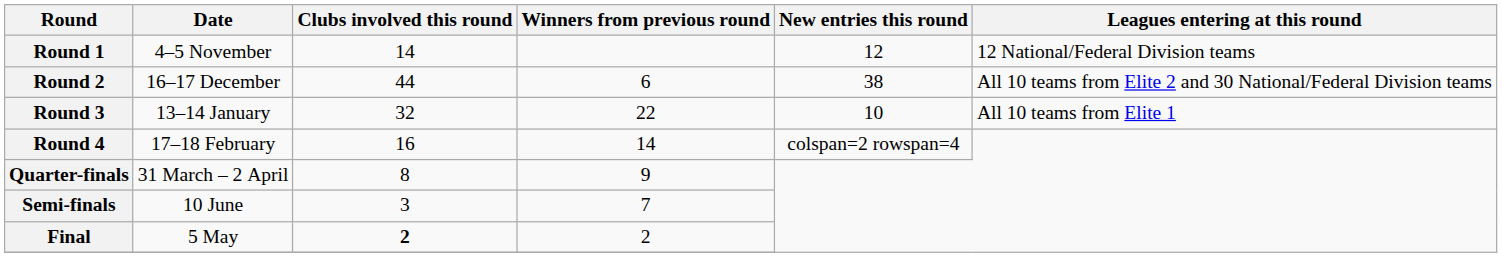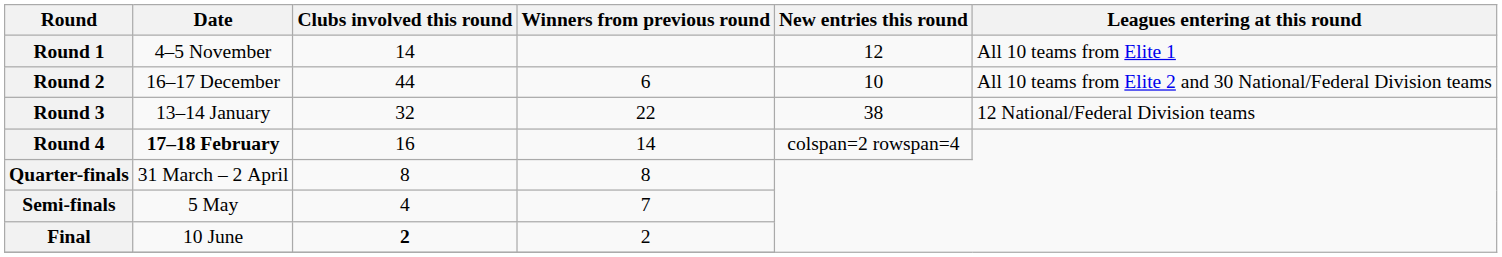(1116, 50) 12 National/Federal Division teams -> (1076, 50) All 10 teams from Elite 1
(873, 81) 38 -> (873, 81) 10
(873, 112) 10 -> (873, 112) 38
(1076, 112) All 10 teams from Elite 1 -> (1116, 112) 12 National/Federal Division teams
(213, 143) normal -> (213, 143) bold
(646, 174) 9 -> (646, 174) 8
(213, 205) 10 June -> (213, 205) 5 May
(405, 205) 3 -> (405, 205) 4
(213, 236) 5 May -> (213, 236) 10 June
